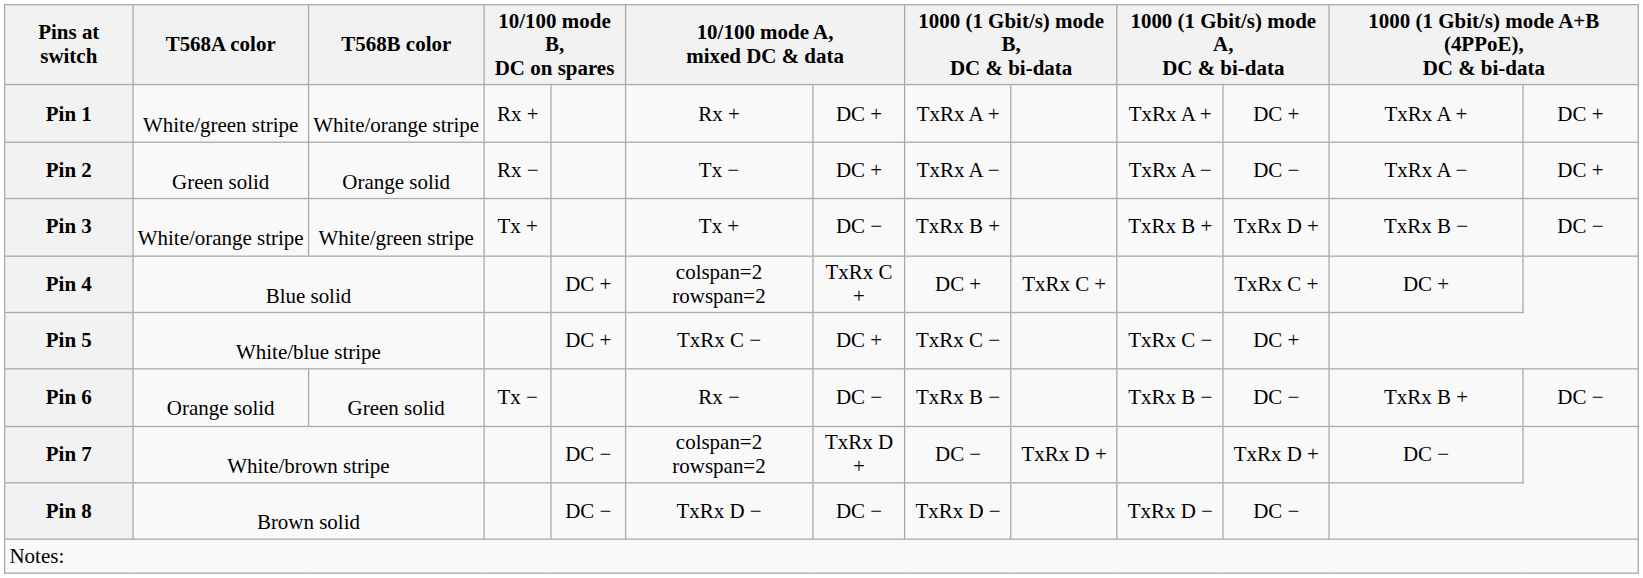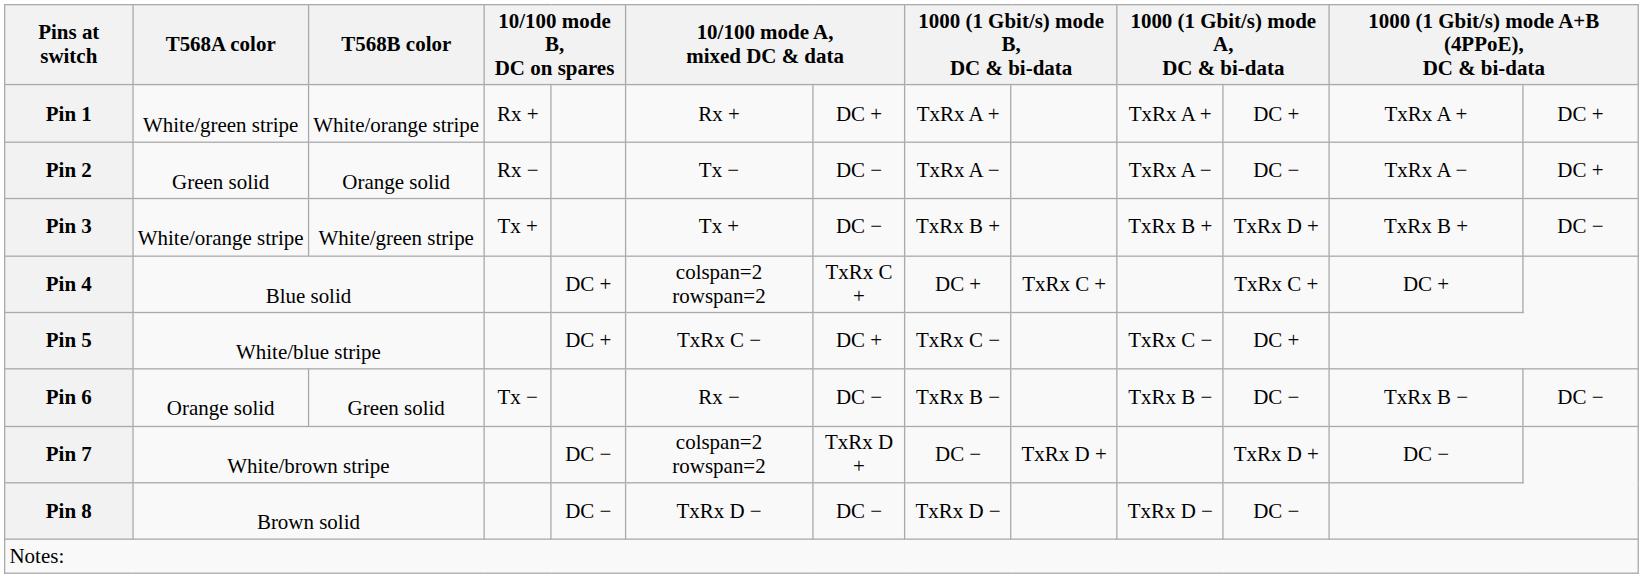(859, 170) DC + -> (859, 170) DC −
(1426, 226) TxRx B − -> (1426, 226) TxRx B +
(1426, 397) TxRx B + -> (1426, 397) TxRx B −
